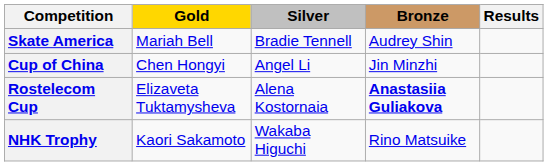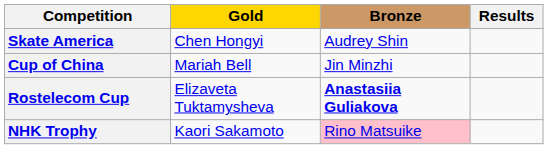- column: (308, 16)
(175, 41) Mariah Bell -> (219, 41) Chen Hongyi
(181, 65) Chen Hongyi -> (213, 65) Mariah Bell
(418, 140) no background -> (373, 131) pink background
